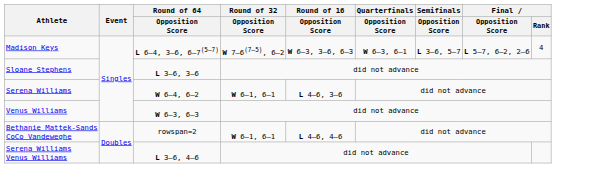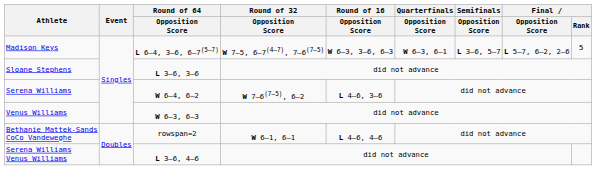(253, 51) W 7–6(7–5), 6–2 -> (273, 51) W 7–5, 6–7(4–7), 7–6(7–5)
(541, 47) 4 -> (581, 47) 5
(253, 94) W 6–1, 6–1 -> (273, 95) W 7–6(7–5), 6–2
